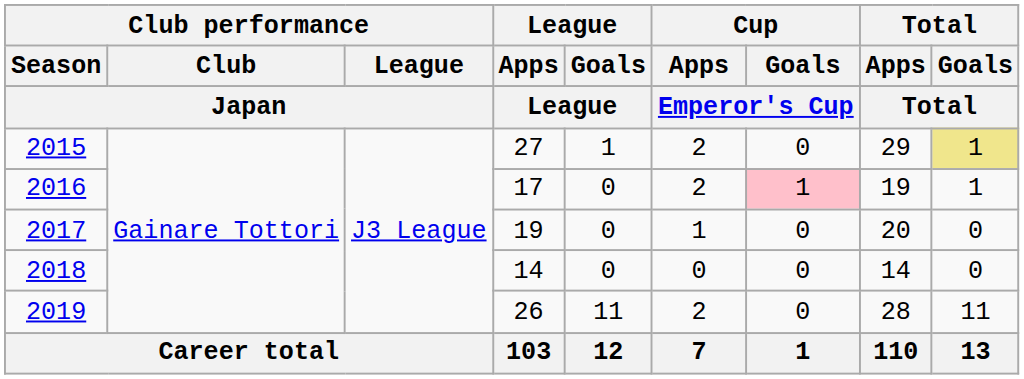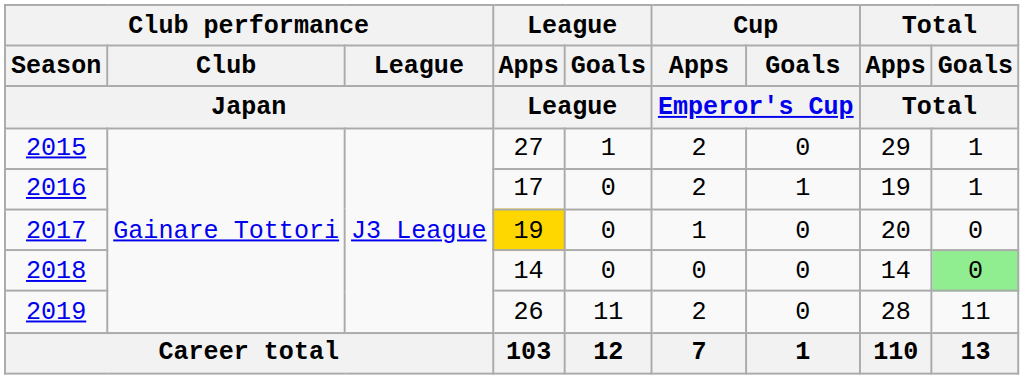(975, 148) khaki background -> (975, 148) no background
(803, 189) pink background -> (803, 189) no background
(529, 230) no background -> (529, 230) gold background
(975, 271) no background -> (975, 271) lightgreen background
